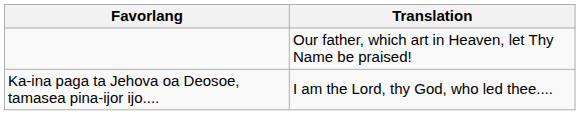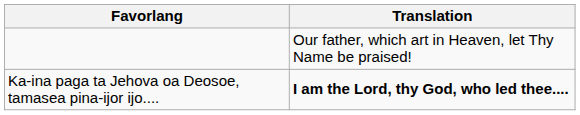(423, 89) normal -> (431, 89) bold
